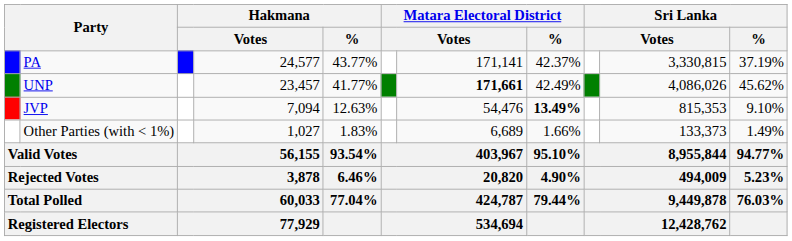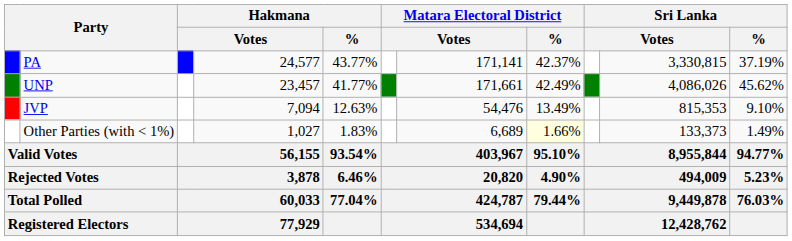(499, 85) bold -> (499, 85) normal
(557, 108) bold -> (558, 108) normal
(562, 131) no background -> (562, 131) lightyellow background
